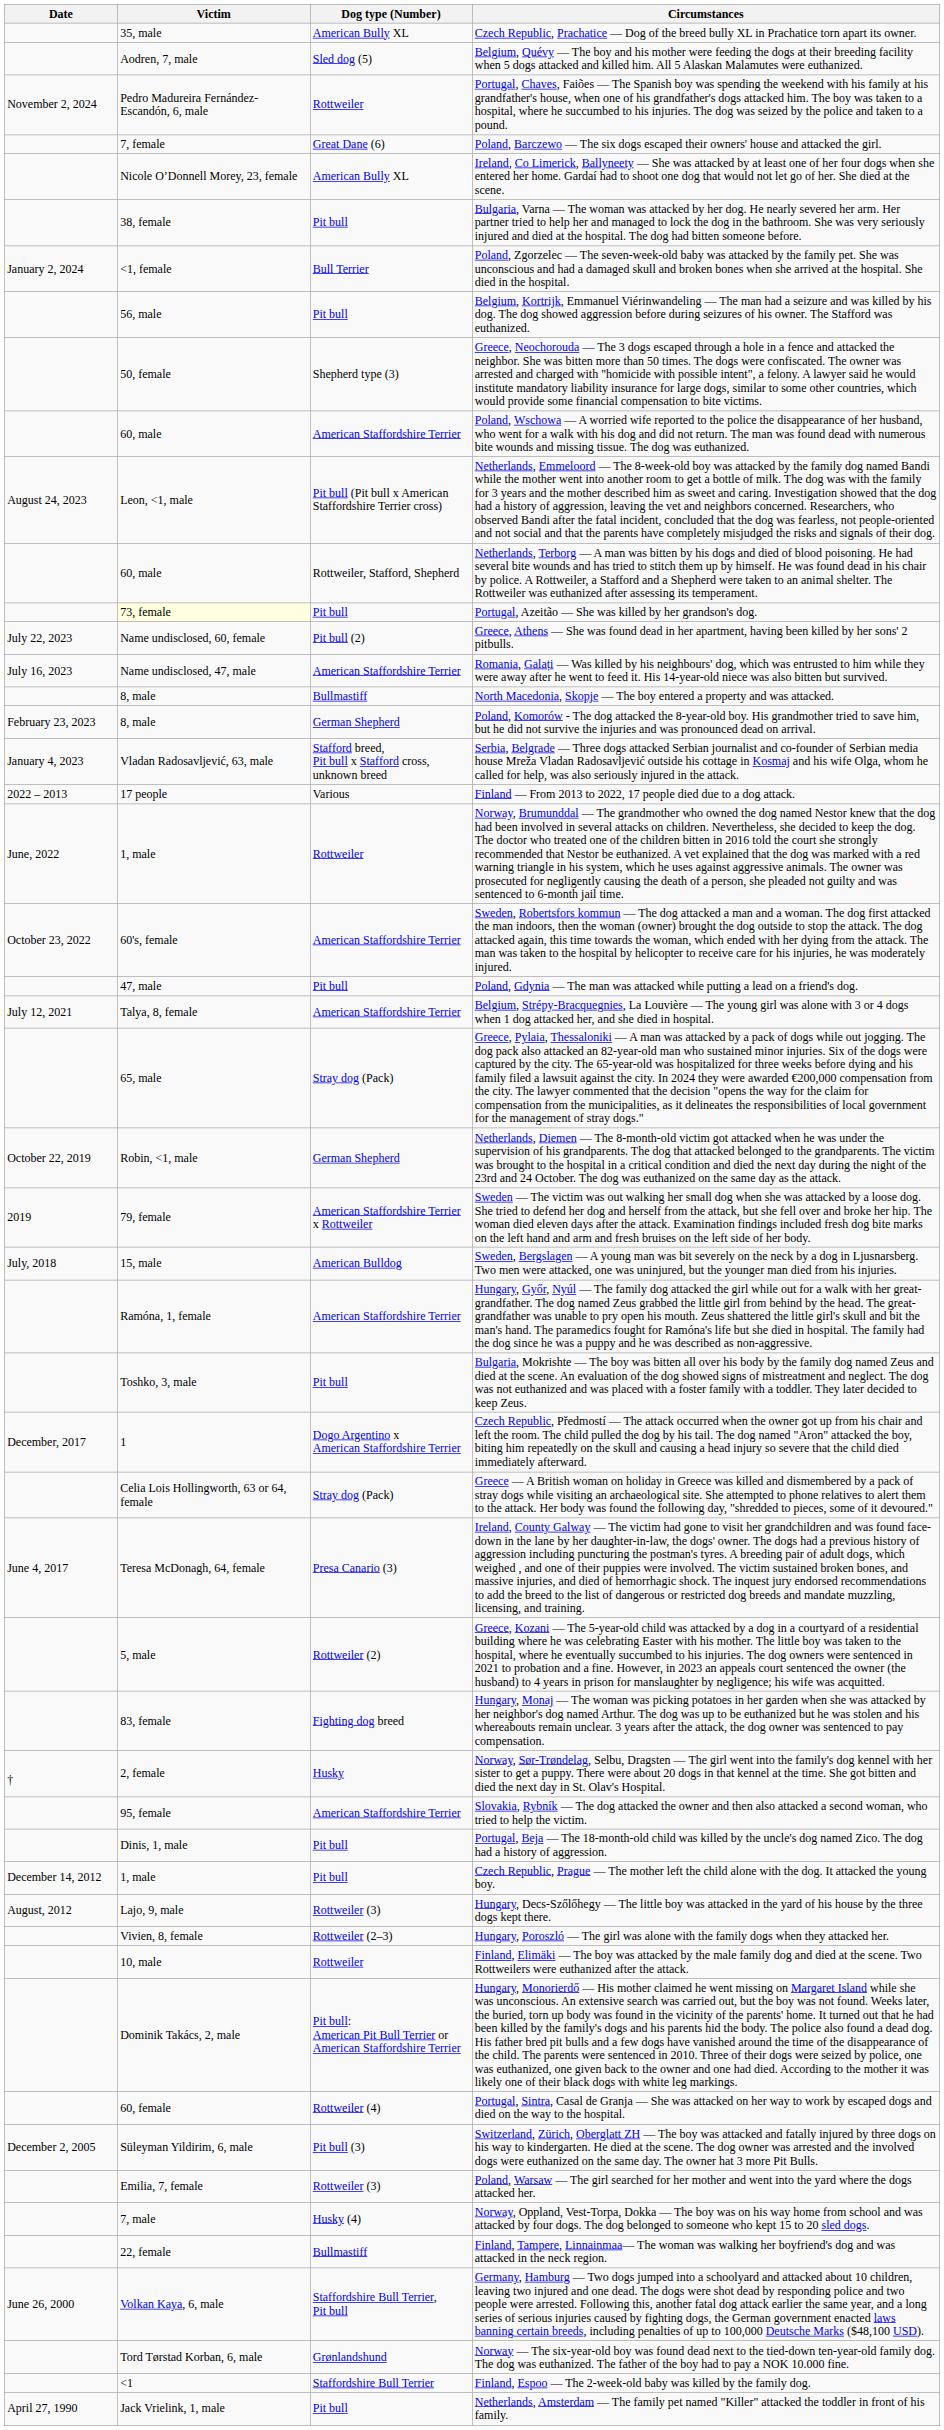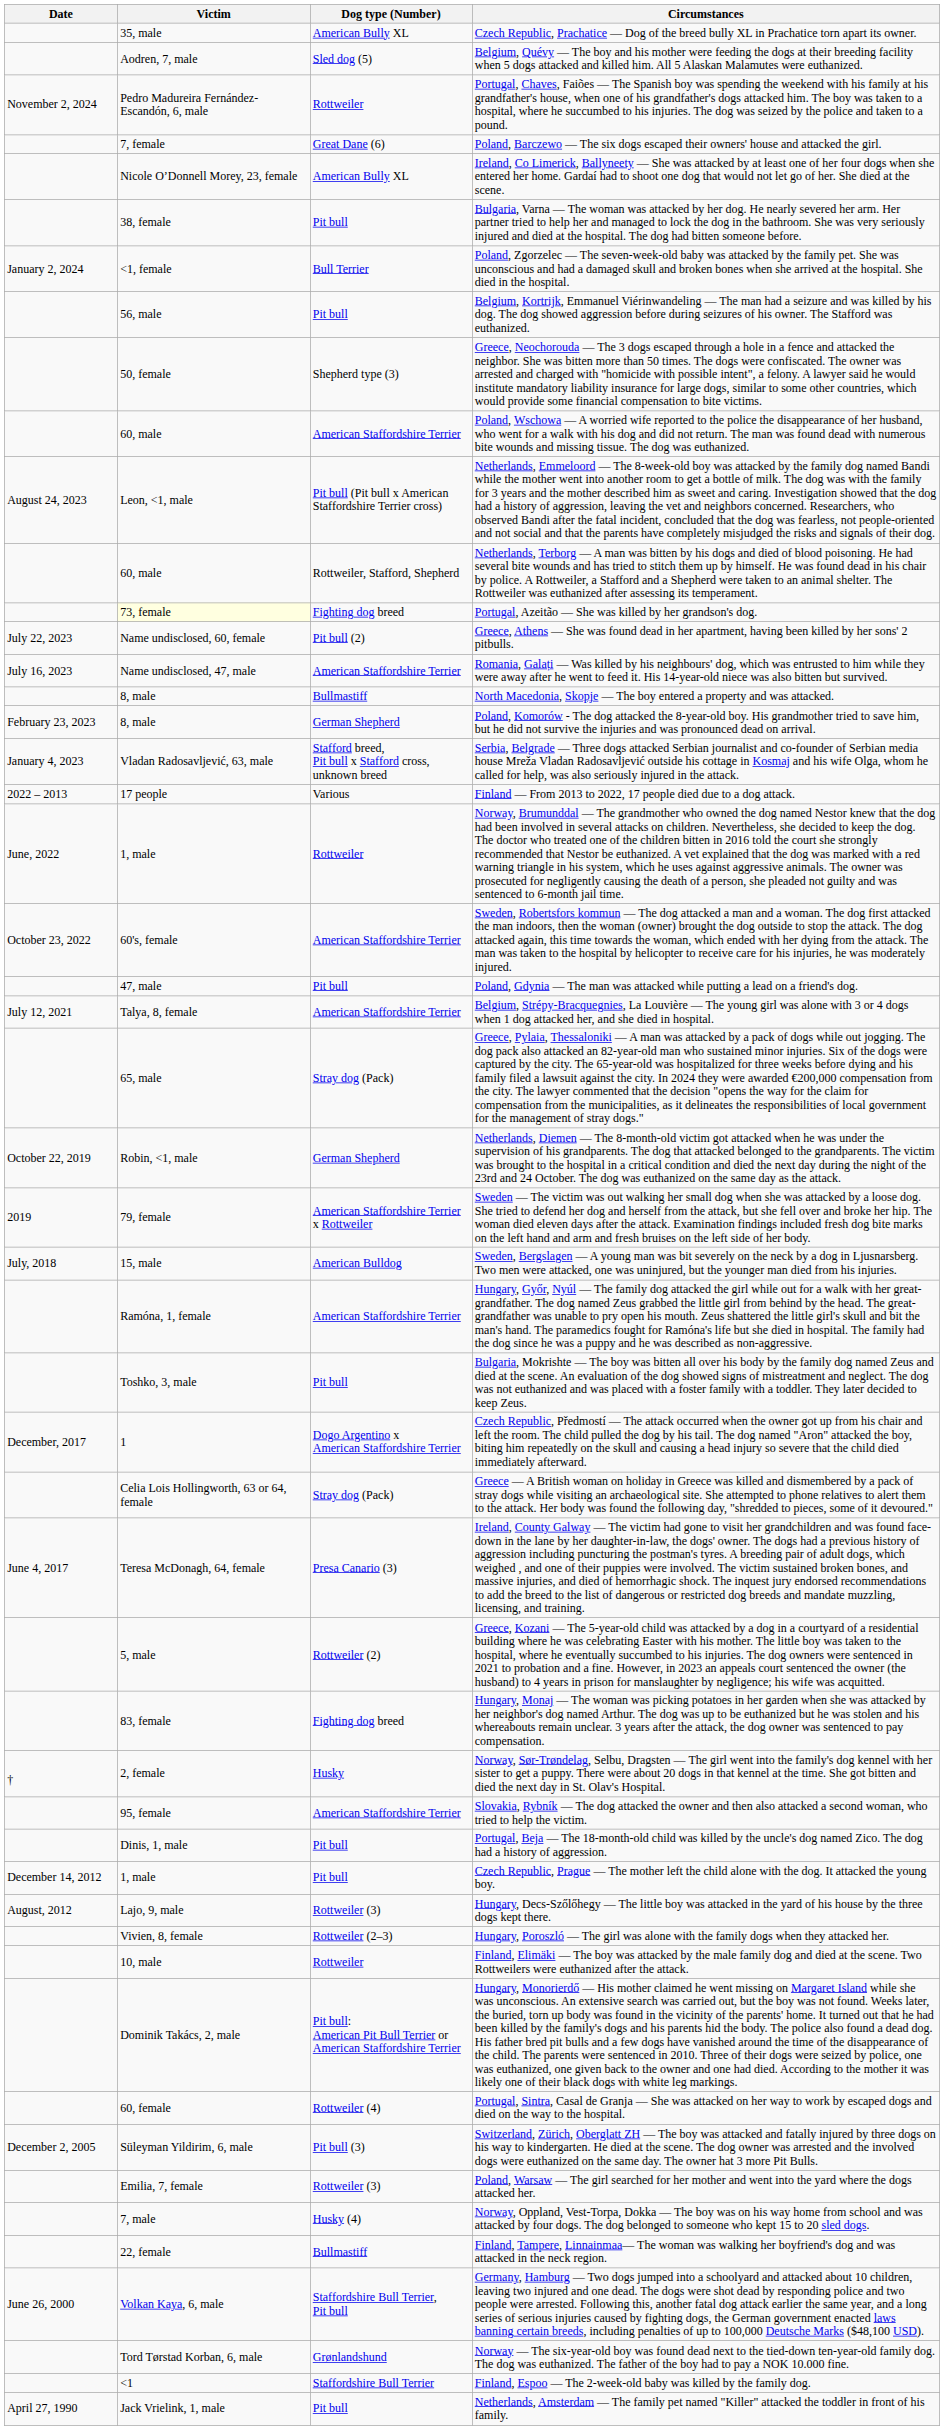(330, 612) Pit bull -> (358, 612) Fighting dog breed
